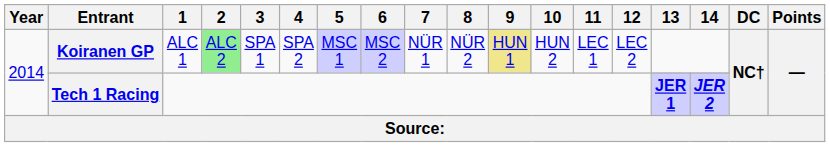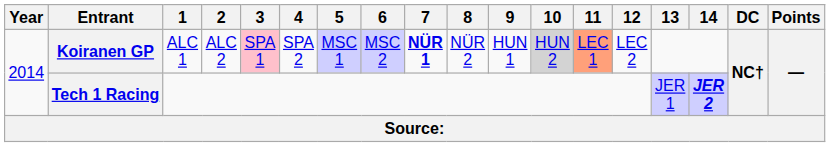(221, 51) lightgreen background -> (221, 51) no background
(260, 51) no background -> (260, 51) pink background
(425, 51) normal -> (425, 51) bold
(510, 51) khaki background -> (510, 51) no background
(552, 51) no background -> (552, 51) lightgrey background
(593, 51) no background -> (593, 51) lightsalmon background
(671, 94) bold -> (670, 94) normal
